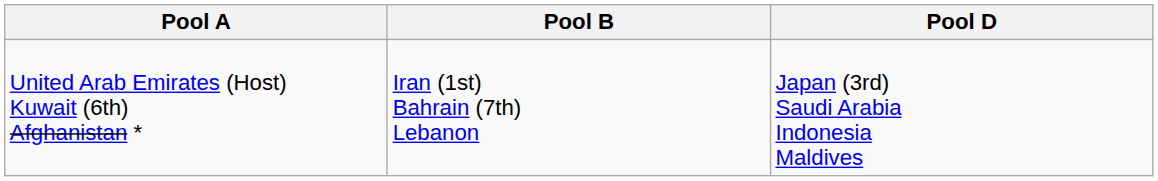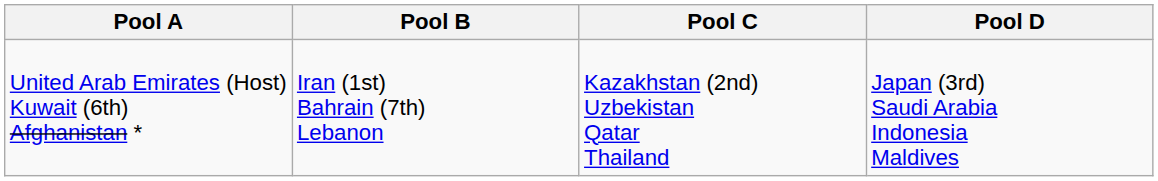+ column: (722, 22)
